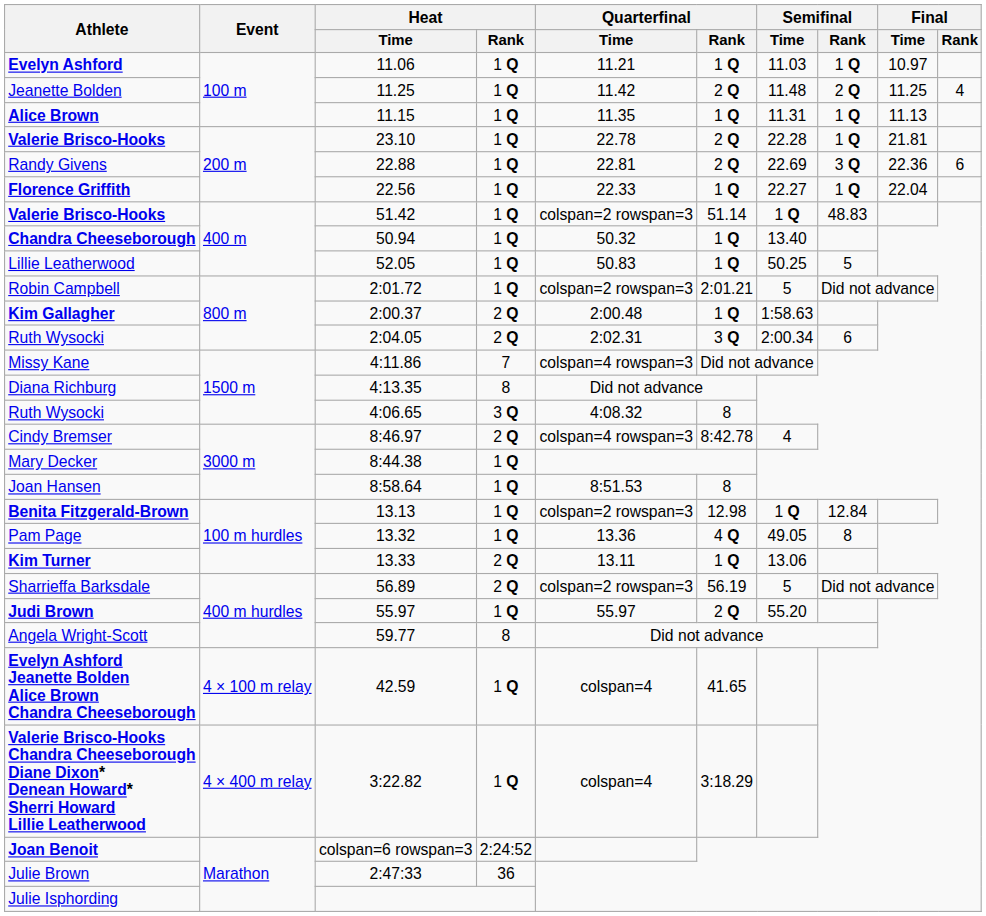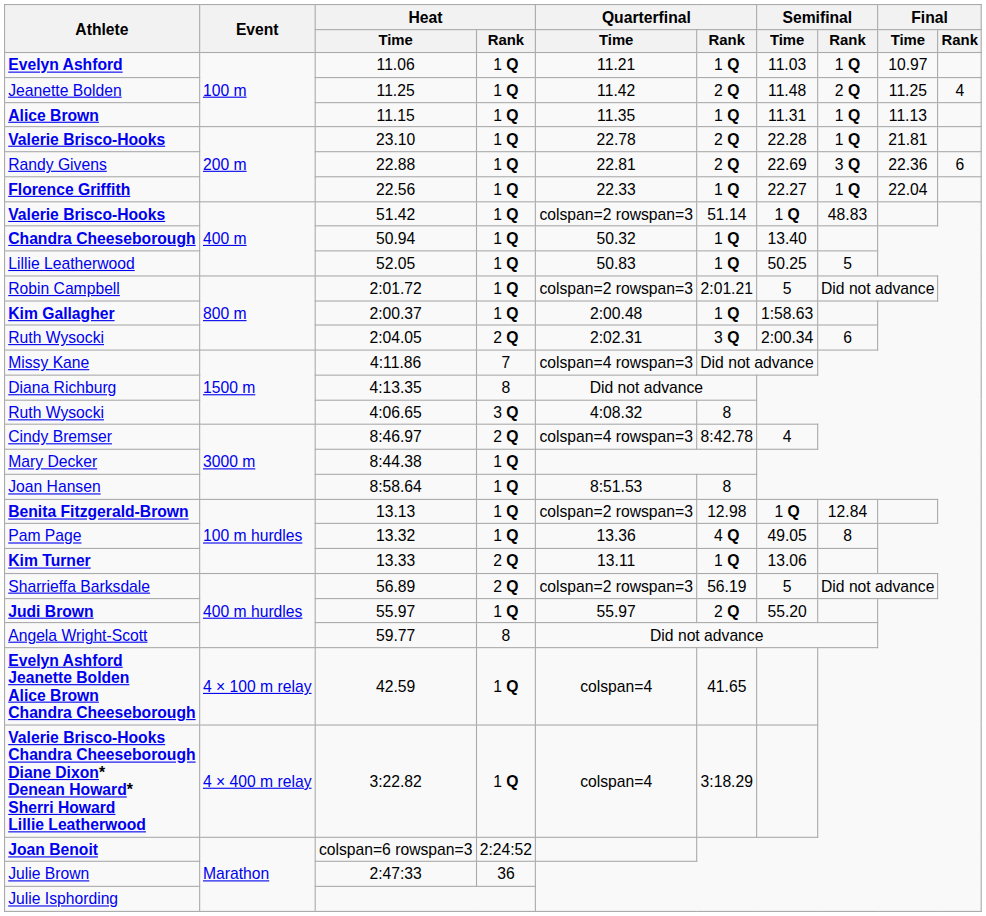(506, 314) 2 Q -> (506, 314) 1 Q
